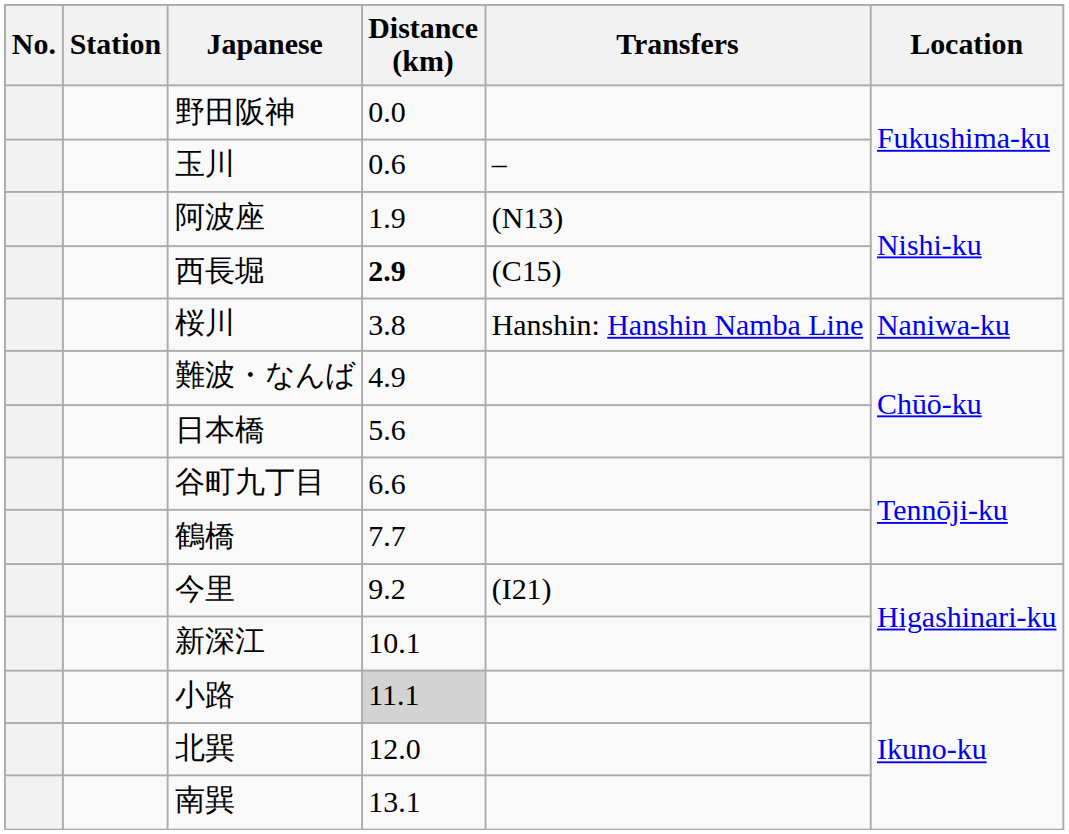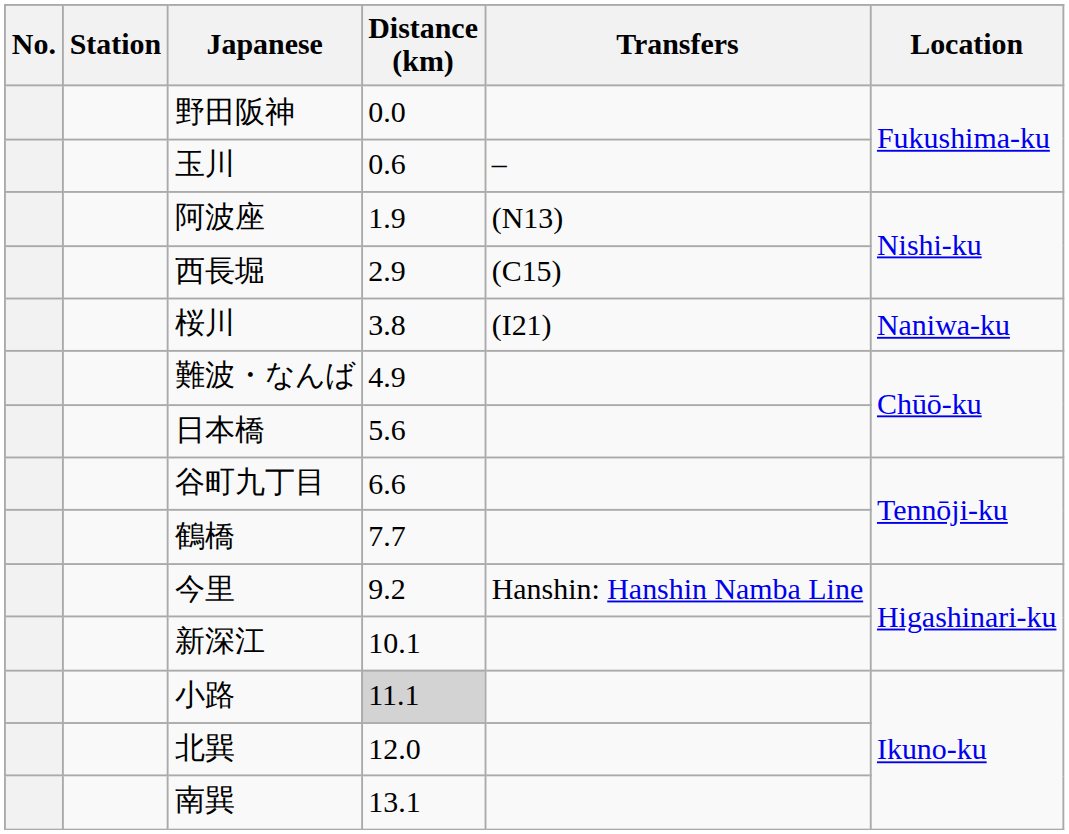(387, 271) bold -> (387, 271) normal
(677, 324) Hanshin: Hanshin Namba Line -> (522, 324) (I21)
(522, 589) (I21) -> (677, 589) Hanshin: Hanshin Namba Line
